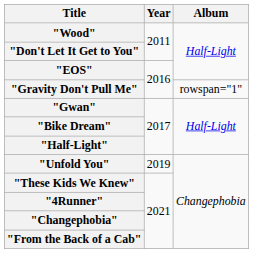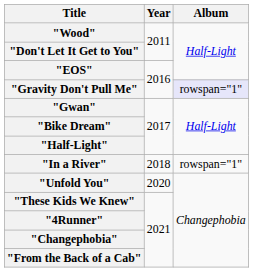(211, 88) no background -> (211, 88) lavender background
+ row: (74, 164)
(159, 164) 2019 -> (159, 182) 2020
